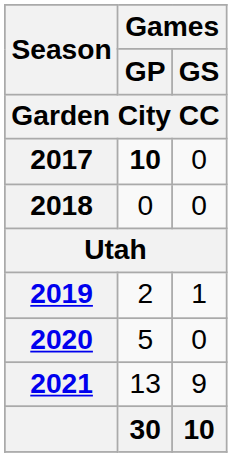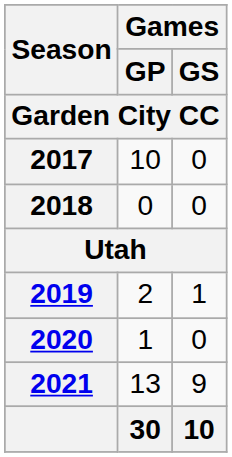(145, 160) bold -> (145, 160) normal
(145, 339) 5 -> (145, 339) 1
